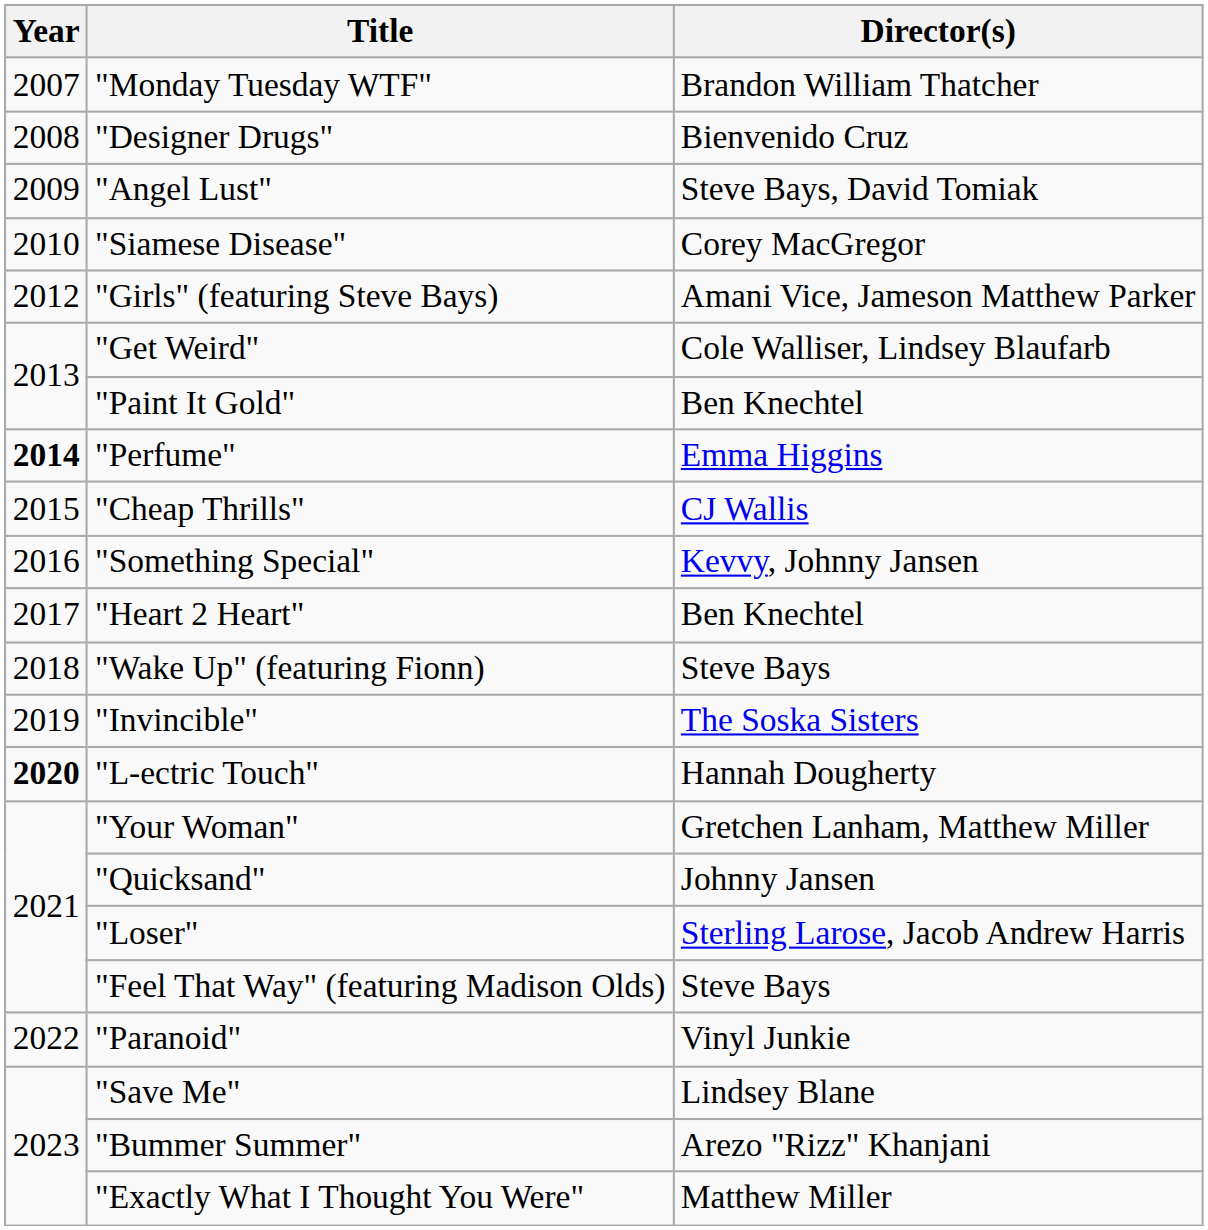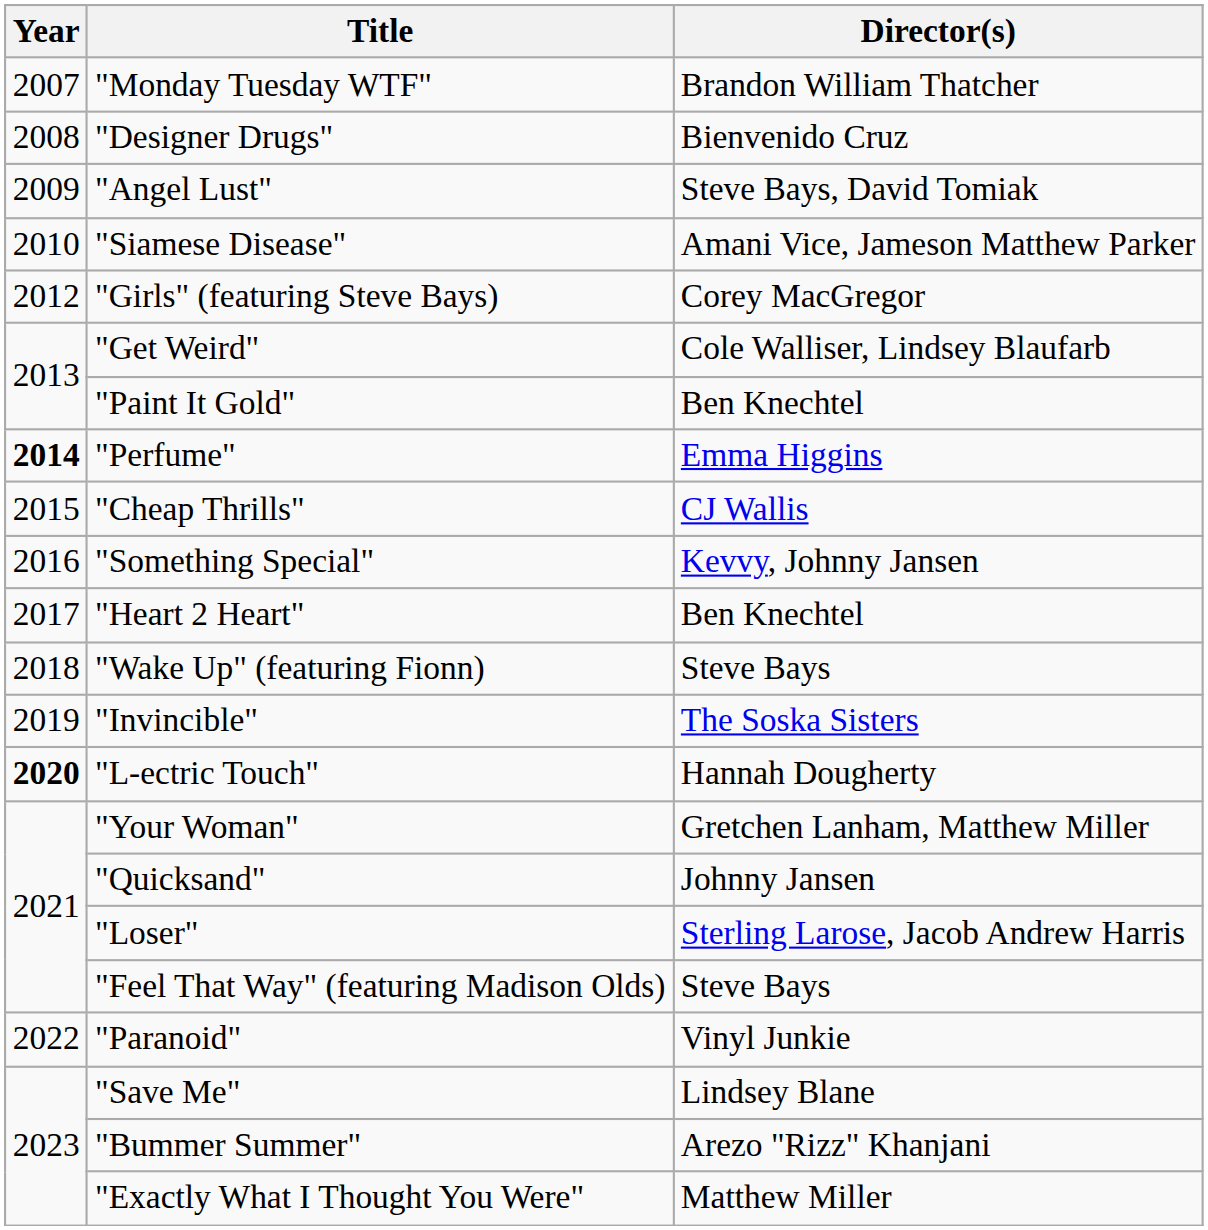(803, 243) Corey MacGregor -> (938, 243) Amani Vice, Jameson Matthew Parker
(938, 296) Amani Vice, Jameson Matthew Parker -> (803, 296) Corey MacGregor
